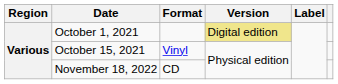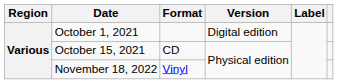(243, 32) khaki background -> (243, 32) no background
(175, 50) Vinyl -> (171, 50) CD
(171, 69) CD -> (175, 69) Vinyl
